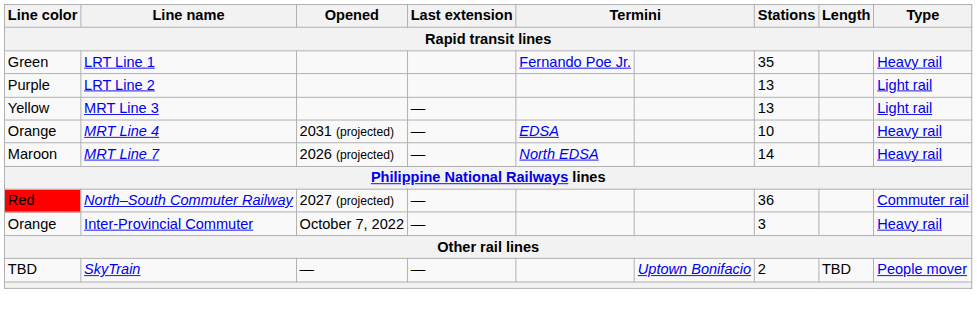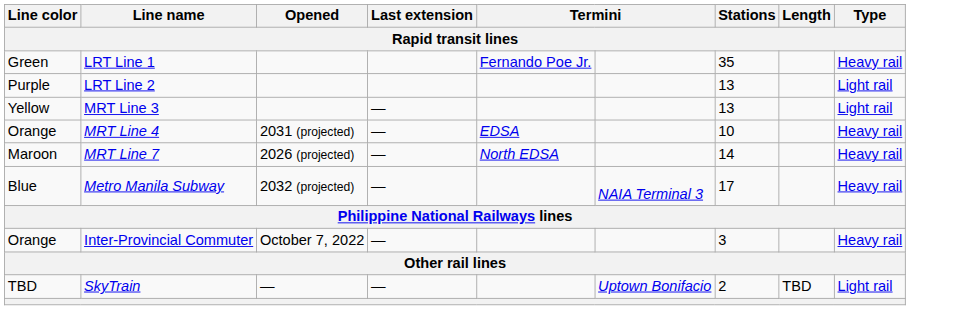+ row: (154, 185)
- row: (188, 200)
(922, 270) People mover -> (865, 286) Light rail
